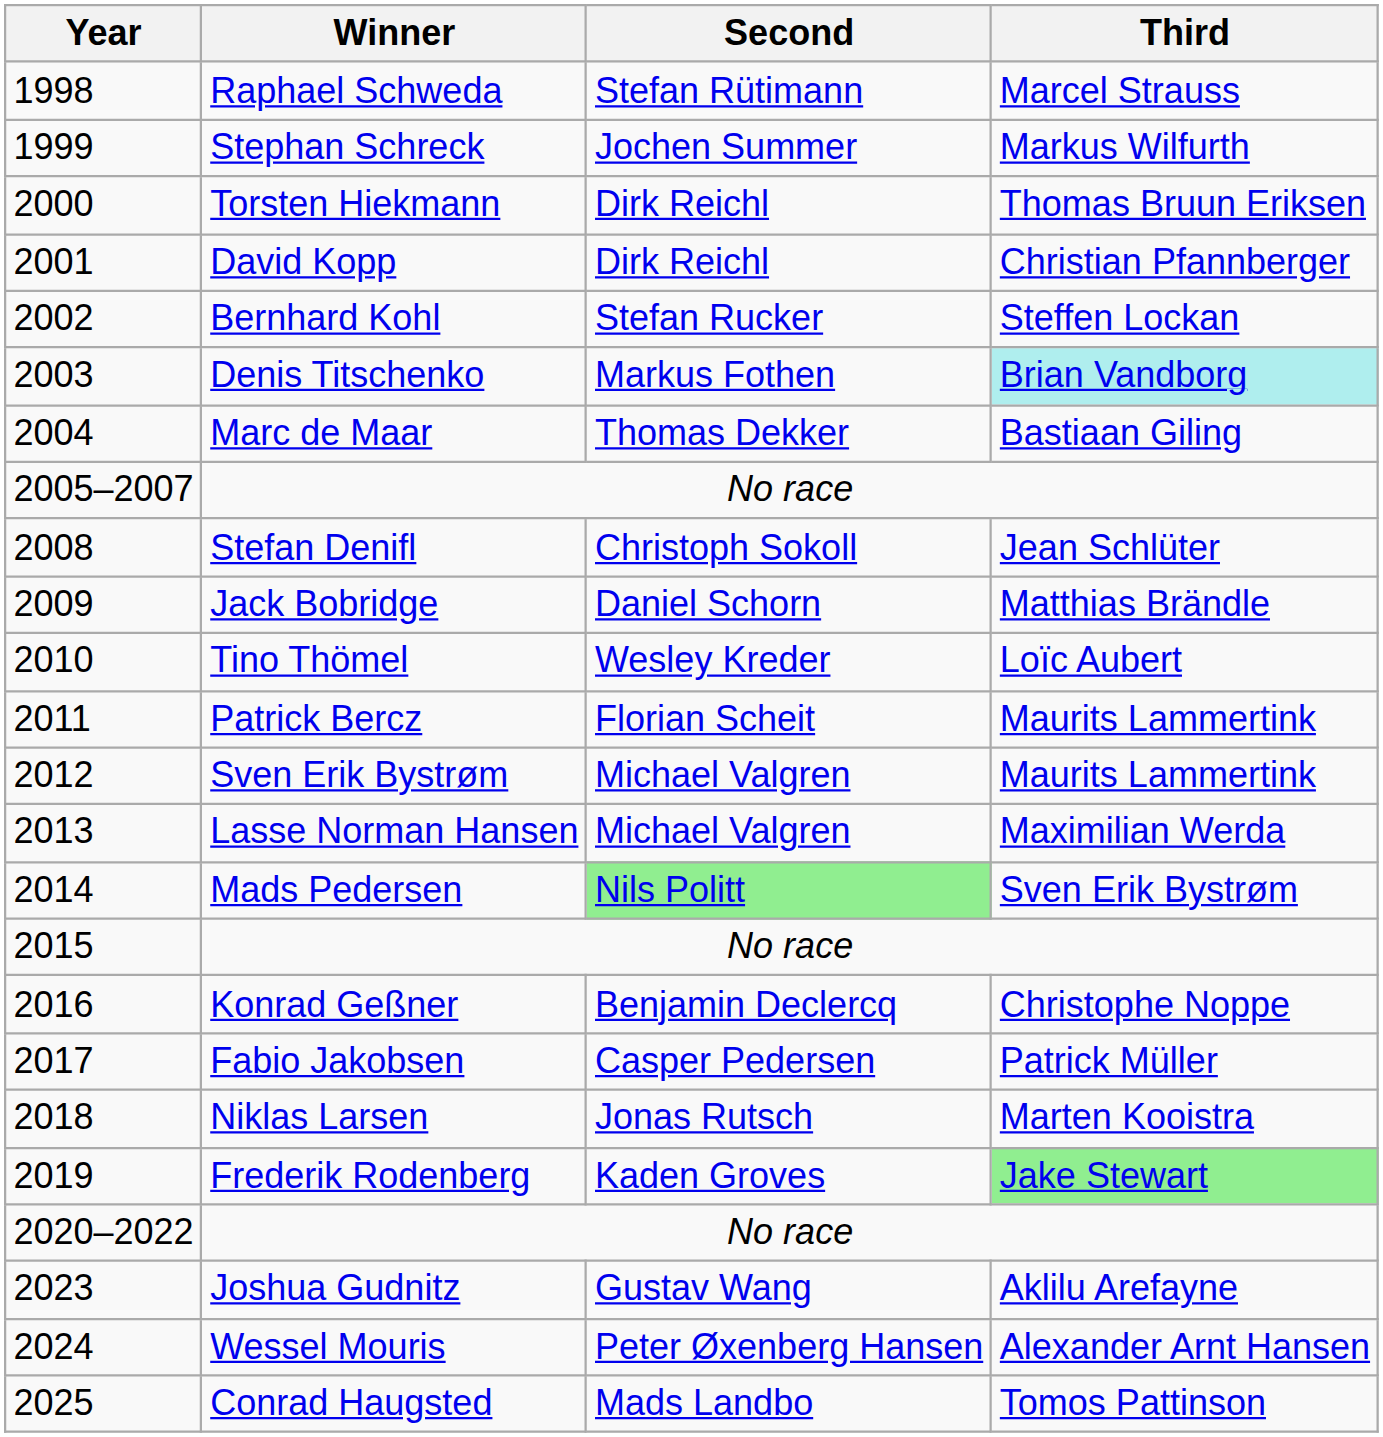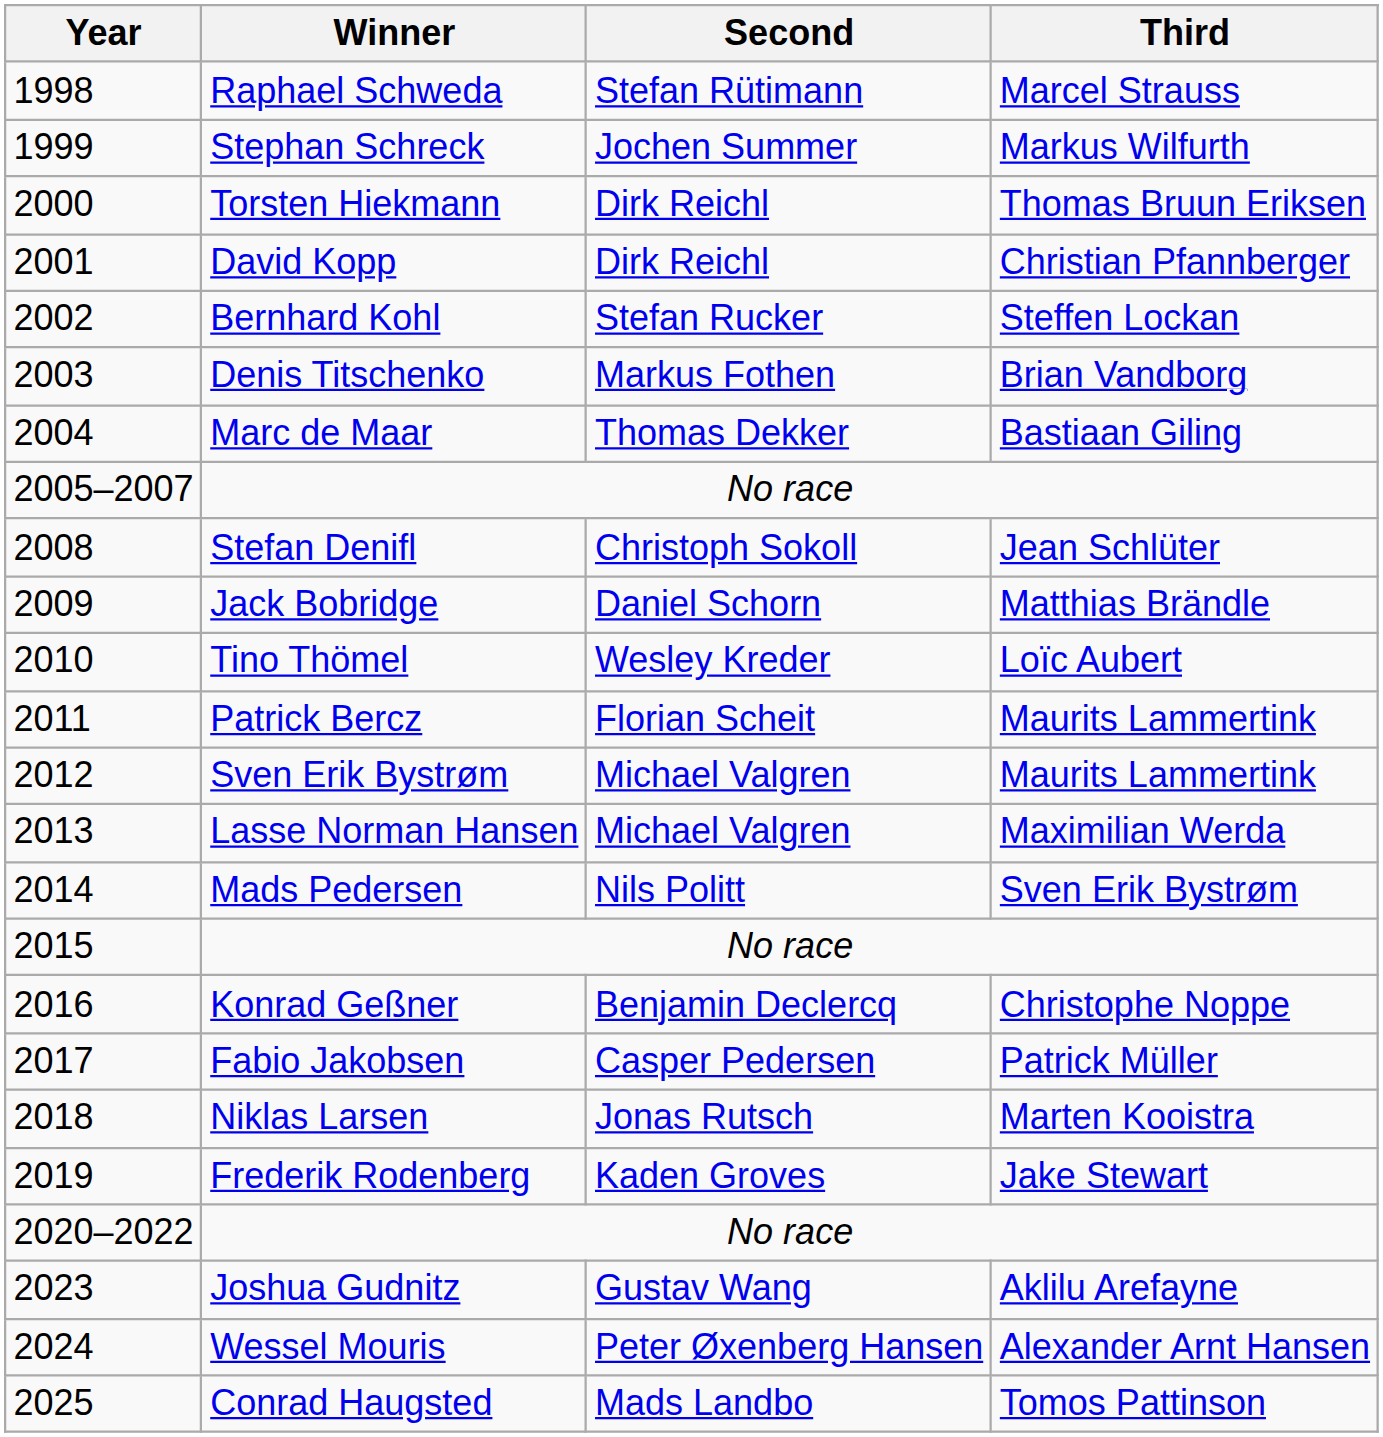(1124, 375) paleturquoise background -> (1124, 375) no background
(670, 889) lightgreen background -> (670, 889) no background
(1104, 1174) lightgreen background -> (1104, 1174) no background
